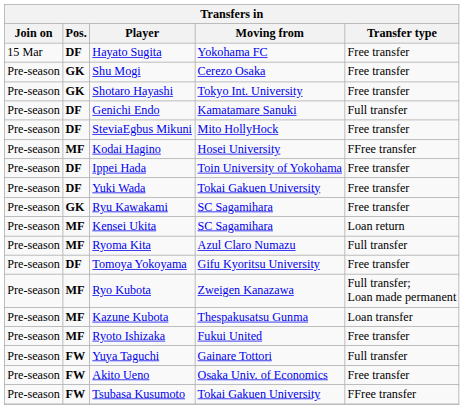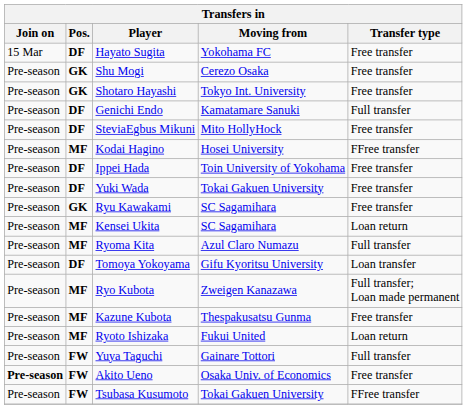(378, 264) Free transfer -> (383, 264) Loan transfer
(380, 317) Loan transfer -> (382, 317) Free transfer
(378, 336) Free transfer -> (379, 336) Loan return
(34, 374) normal -> (35, 374) bold
